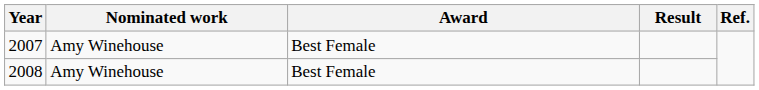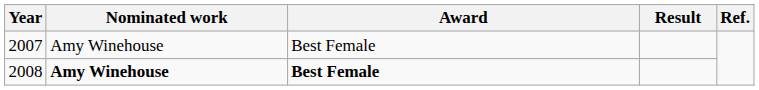(107, 71) normal -> (109, 71) bold
(333, 71) normal -> (335, 71) bold
